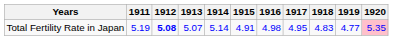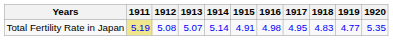(140, 27) no background -> (140, 27) khaki background
(167, 27) bold -> (167, 27) normal
(376, 27) pink background -> (376, 27) no background
